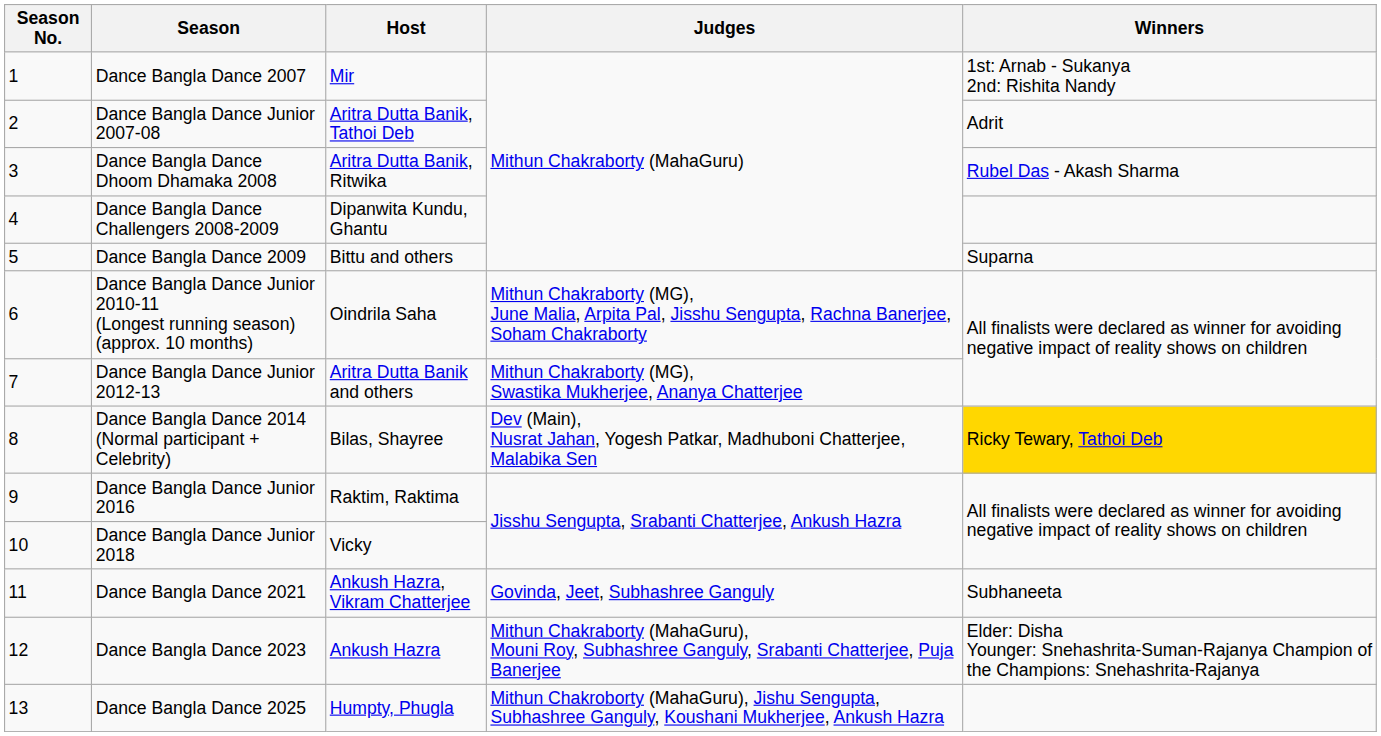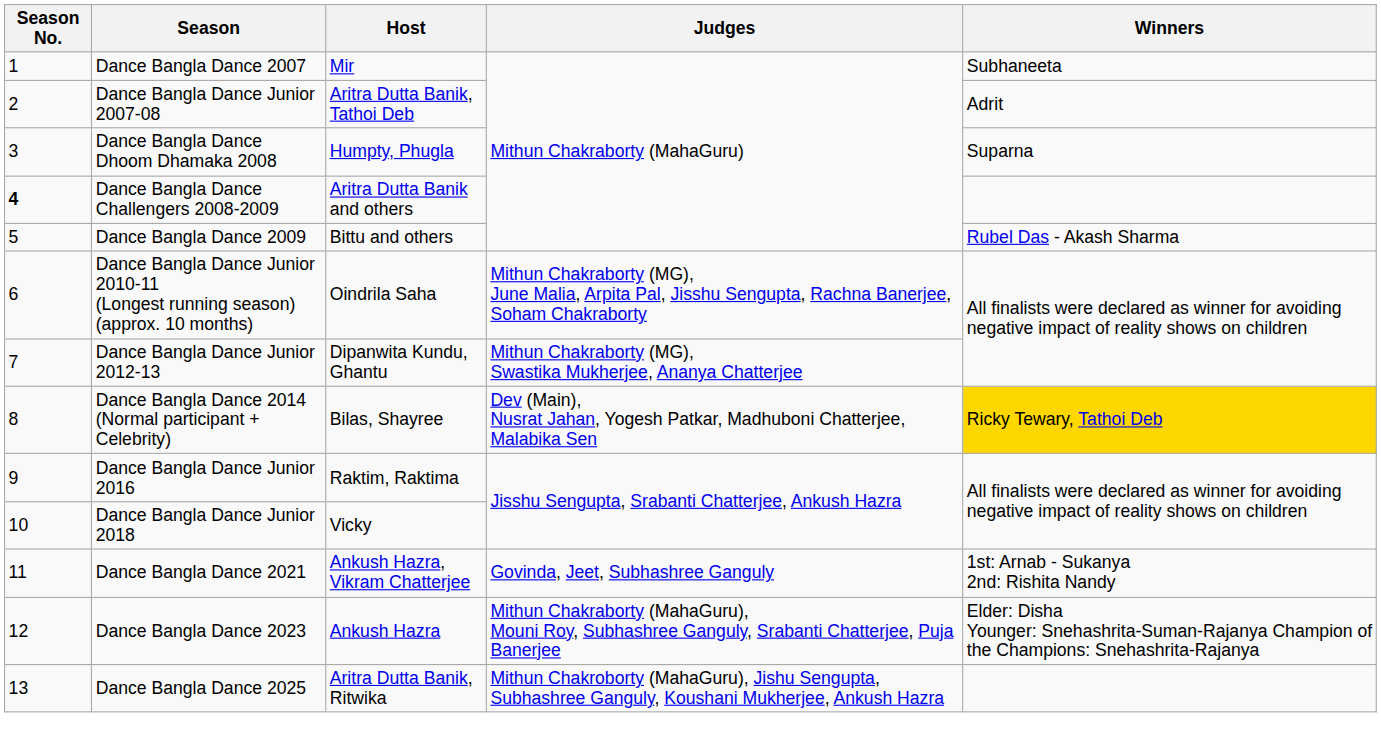(1049, 76) 1st: Arnab - Sukanya 2nd: Rishita Nandy -> (1014, 66) Subhaneeta
(401, 171) Aritra Dutta Banik, Ritwika -> (392, 151) Humpty, Phugla
(1073, 171) Rubel Das - Akash Sharma -> (1000, 151) Suparna
(14, 219) normal -> (14, 199) bold
(399, 219) Dipanwita Kundu, Ghantu -> (399, 199) Aritra Dutta Banik and others
(1000, 257) Suparna -> (1073, 237) Rubel Das - Akash Sharma
(399, 382) Aritra Dutta Banik and others -> (399, 362) Dipanwita Kundu, Ghantu
(1014, 592) Subhaneeta -> (1049, 572) 1st: Arnab - Sukanya 2nd: Rishita Nandy
(392, 708) Humpty, Phugla -> (401, 688) Aritra Dutta Banik, Ritwika
